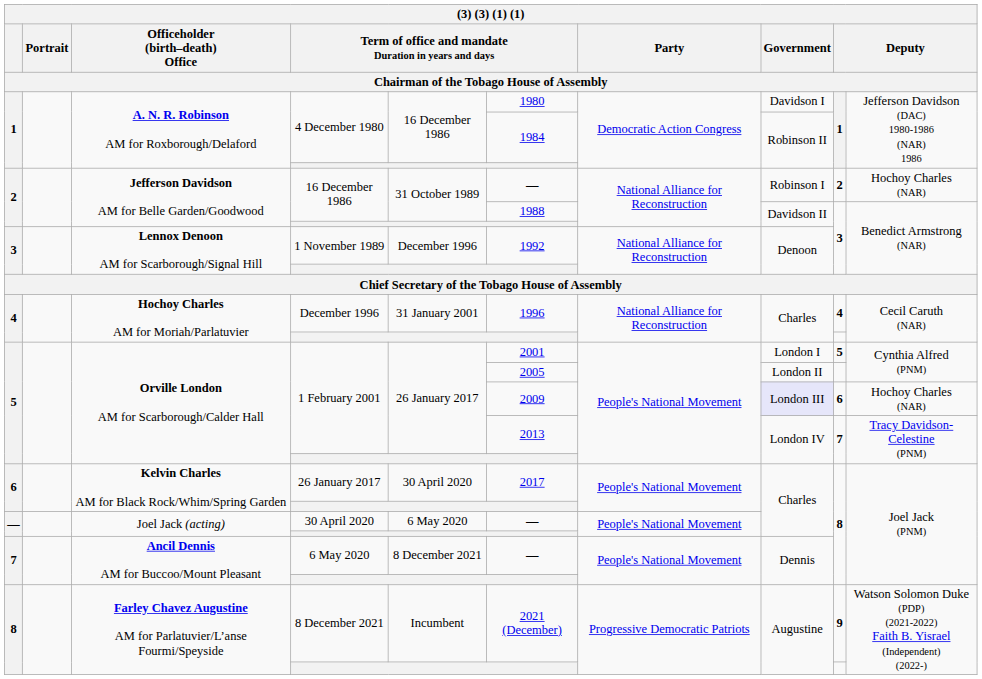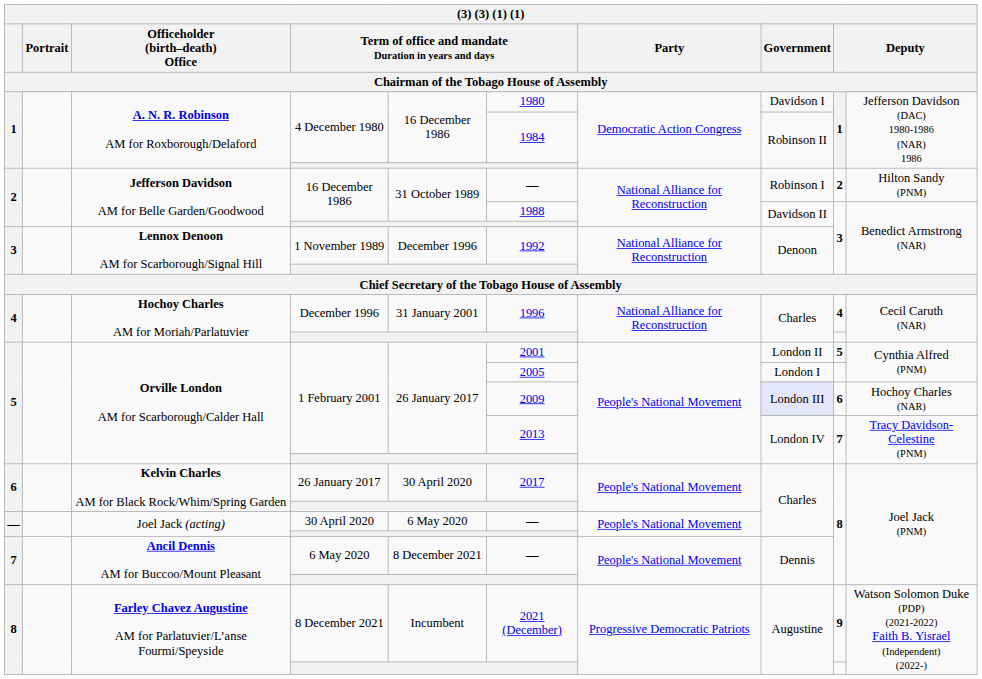(911, 184) Hochoy Charles (NAR) -> (911, 184) Hilton Sandy (PNM)
(797, 352) London I -> (797, 352) London II
(797, 372) London II -> (797, 372) London I
